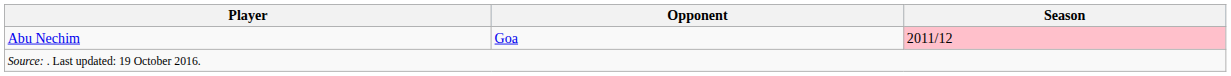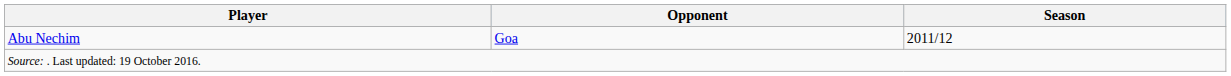(930, 37) pink background -> (930, 37) no background
